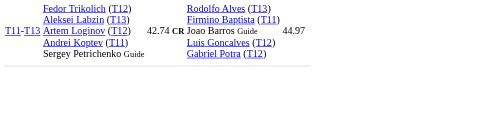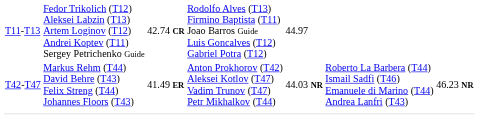+ row: (23, 84)
